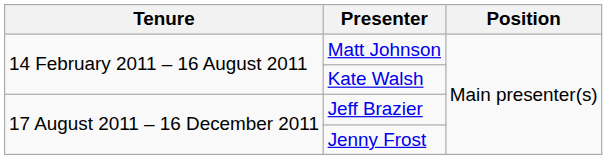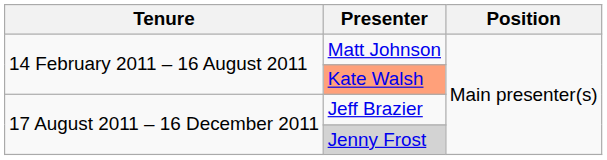(376, 79) no background -> (376, 79) lightsalmon background
(377, 139) no background -> (377, 139) lightgrey background
